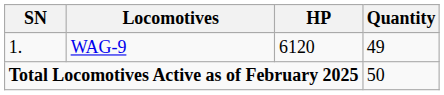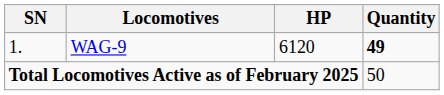(376, 47) normal -> (376, 47) bold
